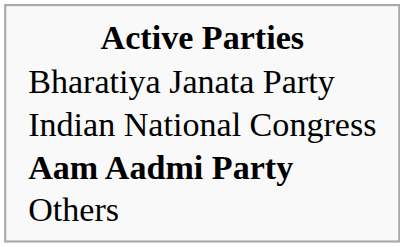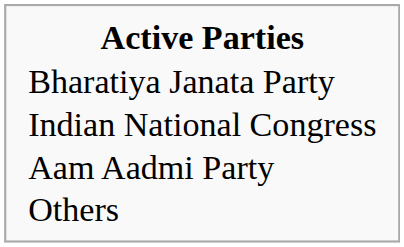(161, 167) bold -> (151, 167) normal
